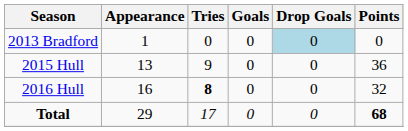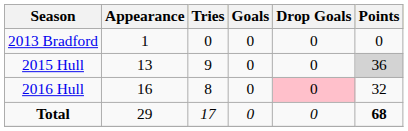(314, 41) lightblue background -> (314, 41) no background
(379, 65) no background -> (379, 65) lightgrey background
(208, 89) bold -> (208, 89) normal
(314, 89) no background -> (314, 89) pink background
